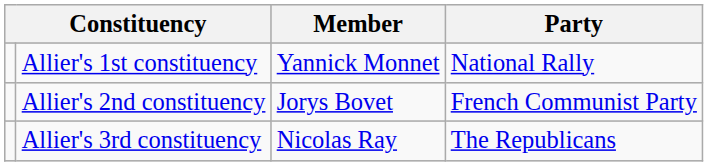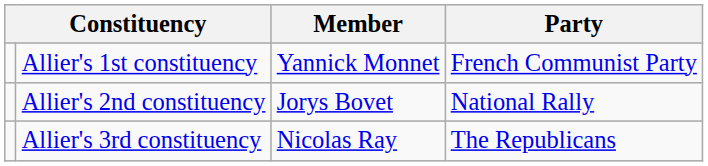(522, 62) National Rally -> (574, 62) French Communist Party
(574, 101) French Communist Party -> (522, 101) National Rally
